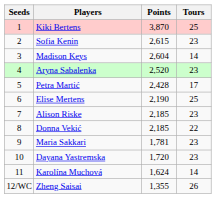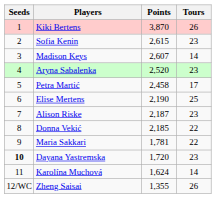(194, 27) 25 -> (194, 27) 26
(159, 55) 2,604 -> (159, 55) 2,607
(159, 84) 2,428 -> (159, 84) 2,458
(159, 113) 2,185 -> (159, 113) 2,187
(194, 142) 23 -> (194, 142) 22
(19, 157) normal -> (19, 157) bold
